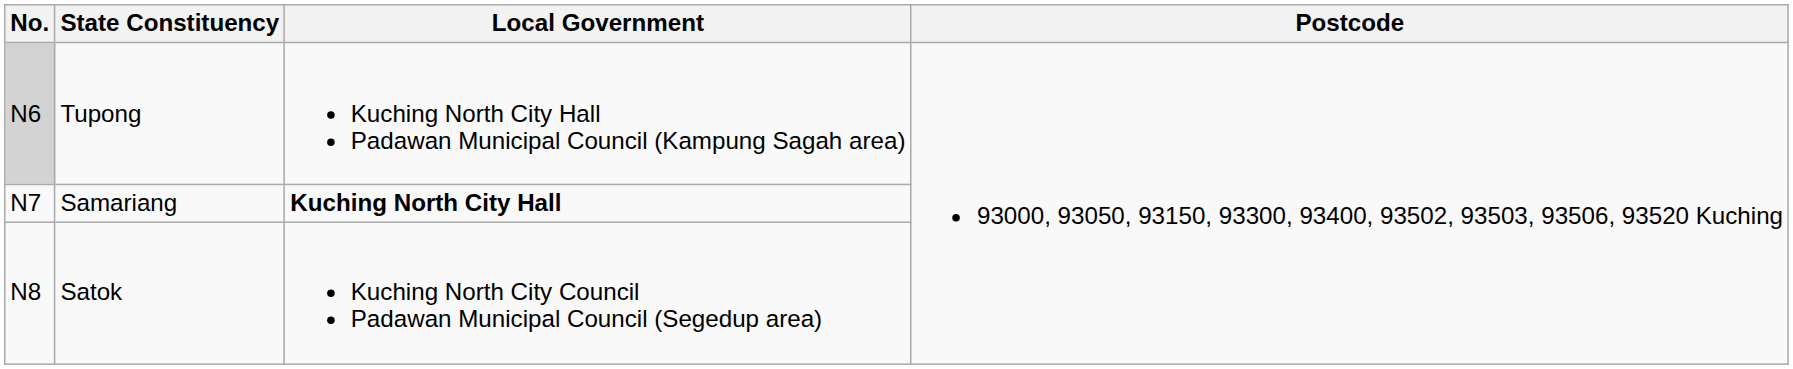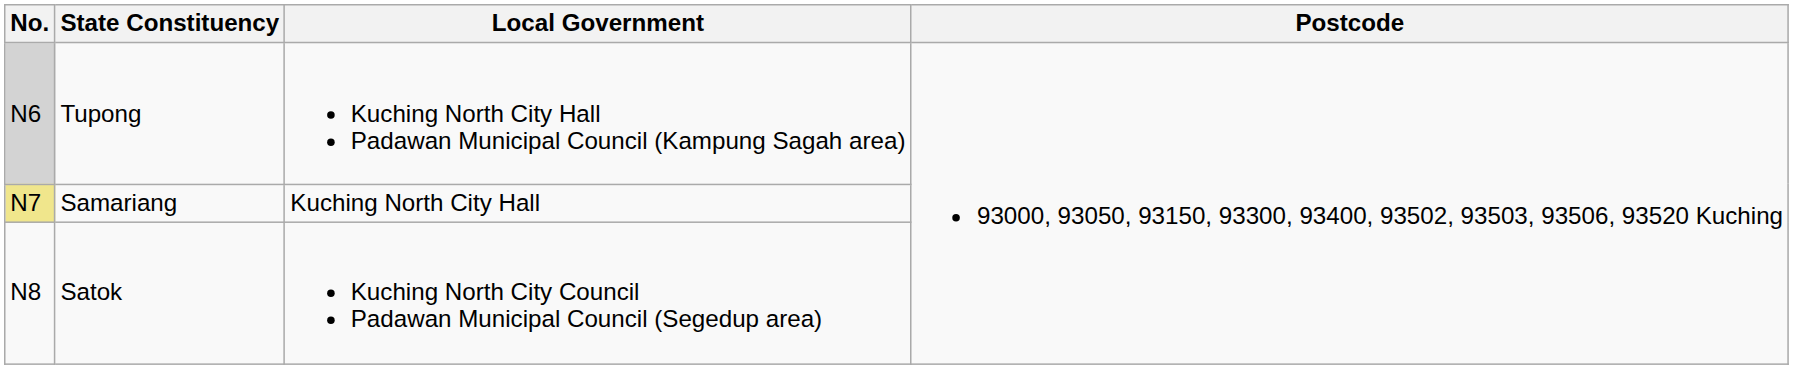(26, 202) no background -> (26, 202) khaki background
(426, 202) bold -> (415, 202) normal
